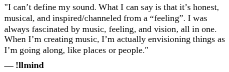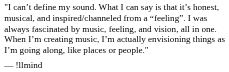(24, 65) bold -> (23, 65) normal
